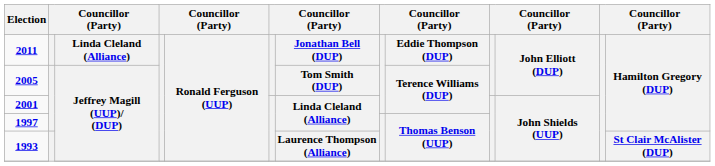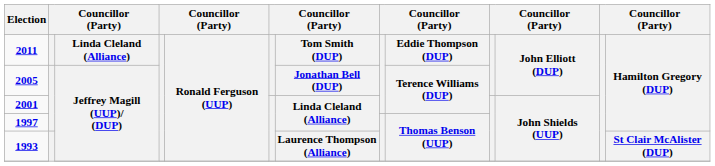(327, 50) Jonathan Bell (DUP) -> (327, 50) Tom Smith (DUP)
(327, 80) Tom Smith (DUP) -> (327, 80) Jonathan Bell (DUP)
